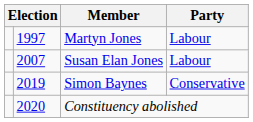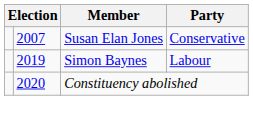- row: (103, 38)
(190, 60) Labour -> (207, 38) Conservative
(207, 83) Conservative -> (190, 60) Labour
